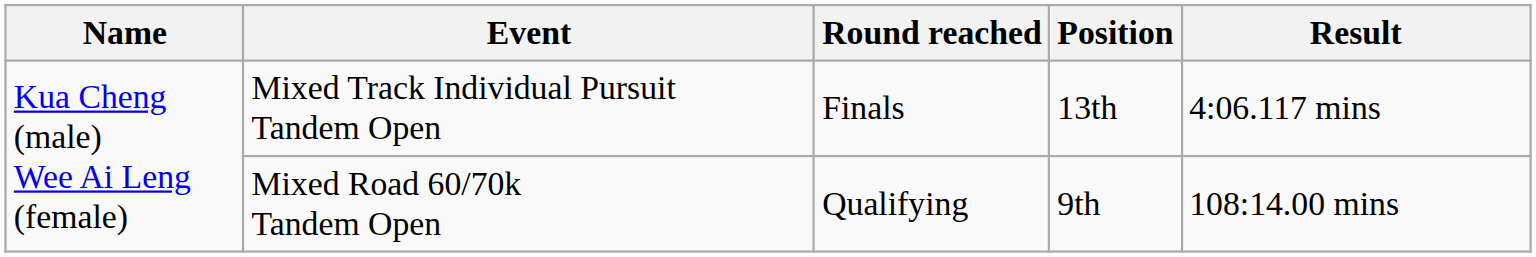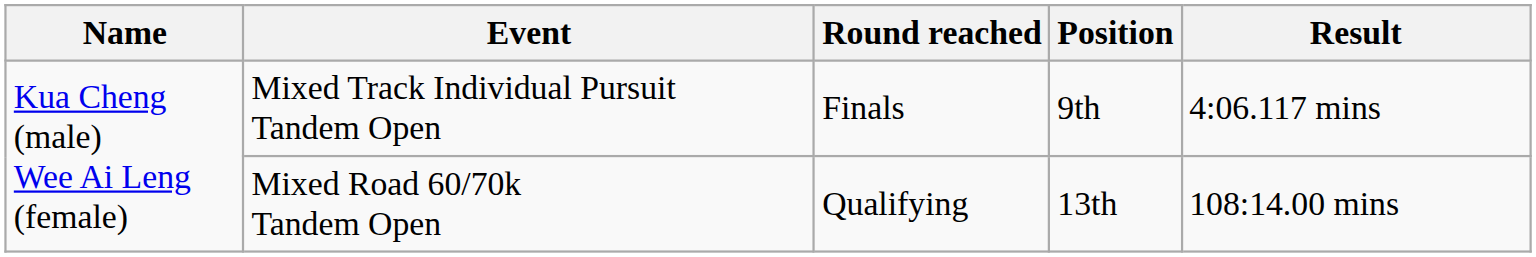(1087, 108) 13th -> (1079, 108) 9th
(1079, 203) 9th -> (1087, 203) 13th
